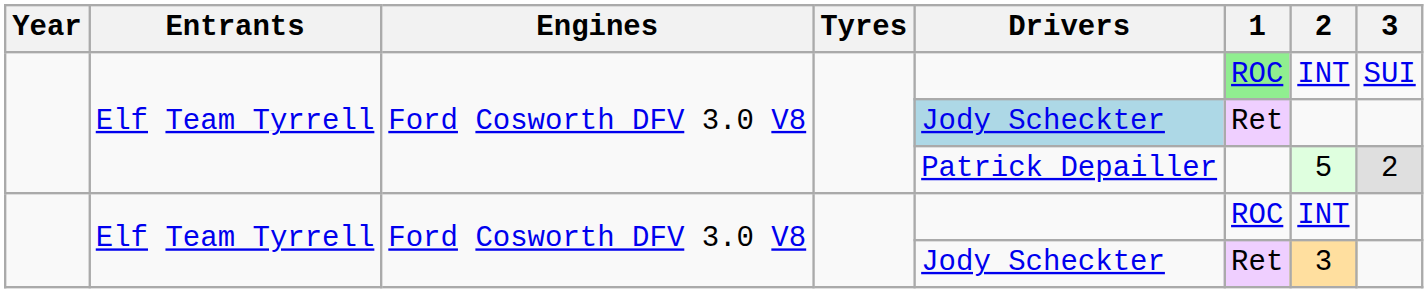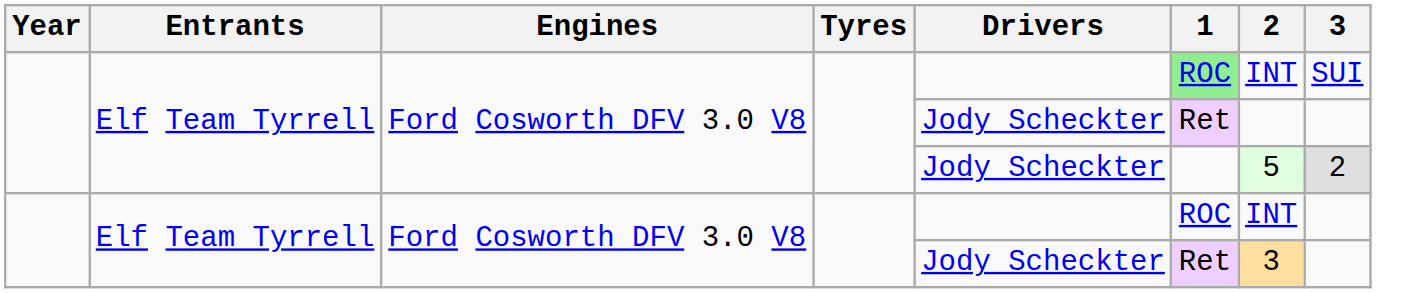(1043, 123) lightblue background -> (1043, 123) no background
(1069, 170) Patrick Depailler -> (1043, 170) Jody Scheckter
